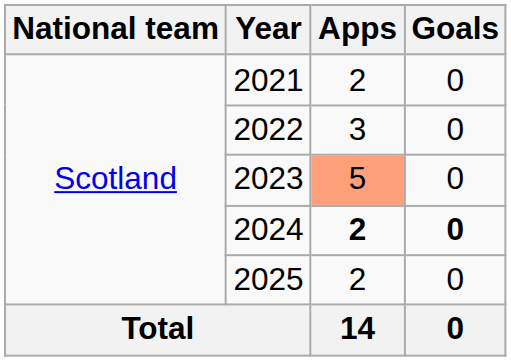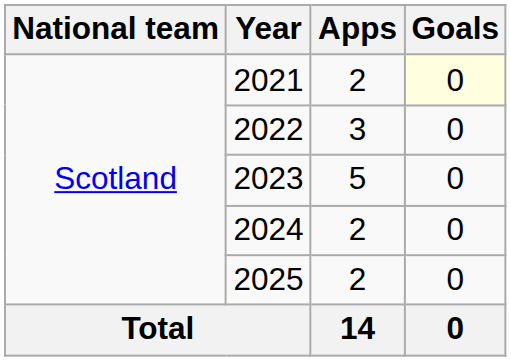(455, 79) no background -> (455, 79) lightyellow background
(358, 179) lightsalmon background -> (358, 179) no background
(358, 229) bold -> (358, 229) normal
(455, 229) bold -> (455, 229) normal
